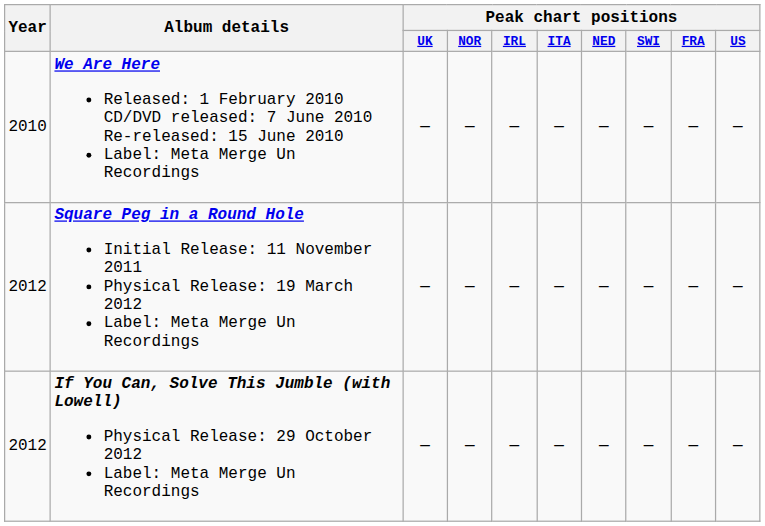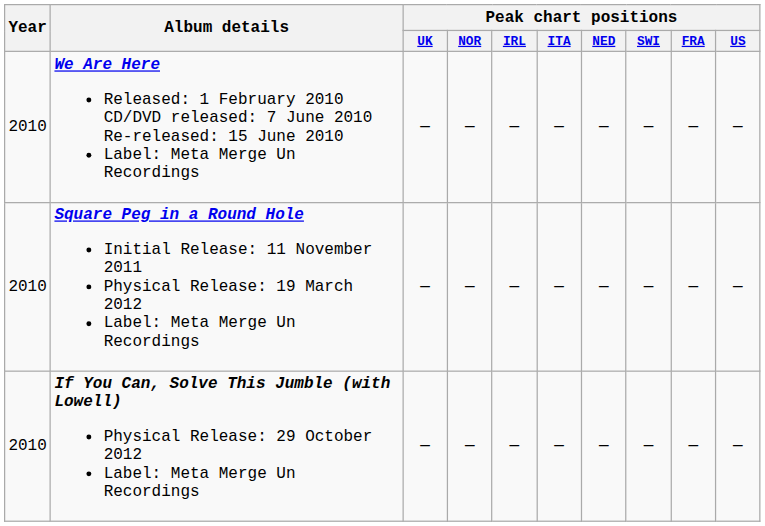(28, 286) 2012 -> (28, 286) 2010
(28, 446) 2012 -> (28, 446) 2010
